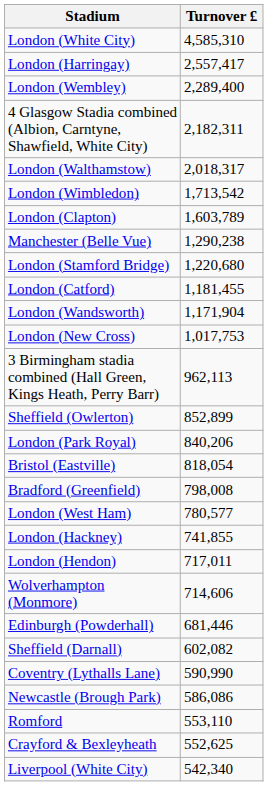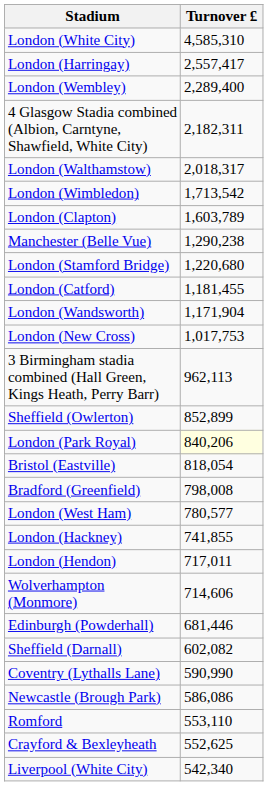(209, 441) no background -> (209, 441) lightyellow background
